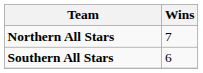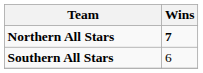(168, 36) normal -> (168, 36) bold
